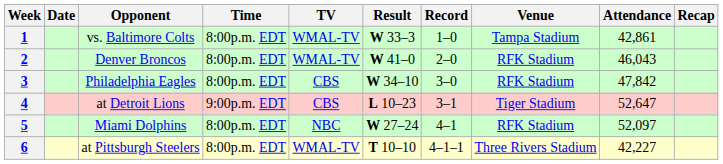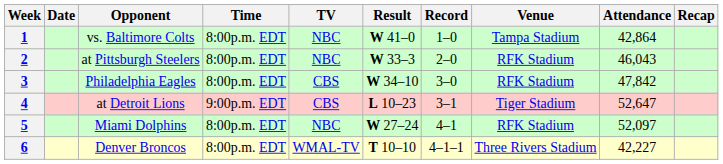(326, 37) WMAL-TV -> (326, 37) NBC
(392, 37) W 33–3 -> (392, 37) W 41–0
(637, 37) 42,861 -> (637, 37) 42,864
(141, 59) Denver Broncos -> (141, 59) at Pittsburgh Steelers
(326, 59) WMAL-TV -> (326, 59) NBC
(392, 59) W 41–0 -> (392, 59) W 33–3
(141, 147) at Pittsburgh Steelers -> (141, 147) Denver Broncos
